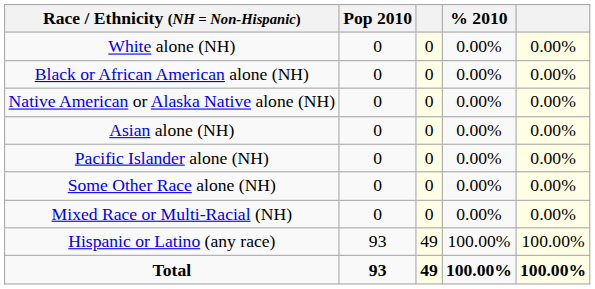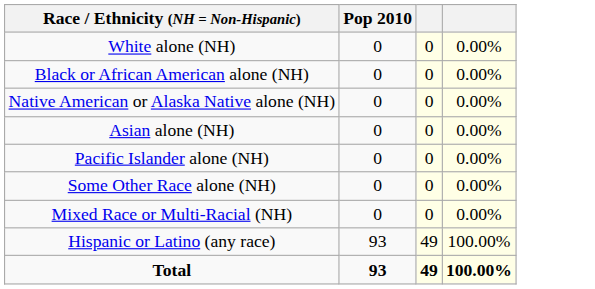- column: (479, 18)
